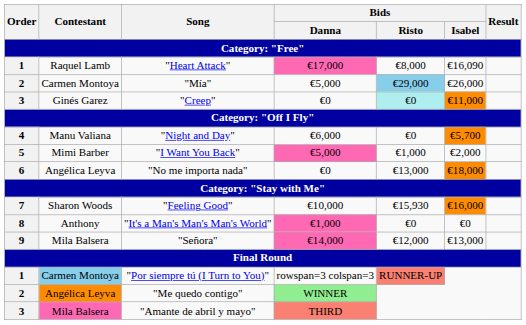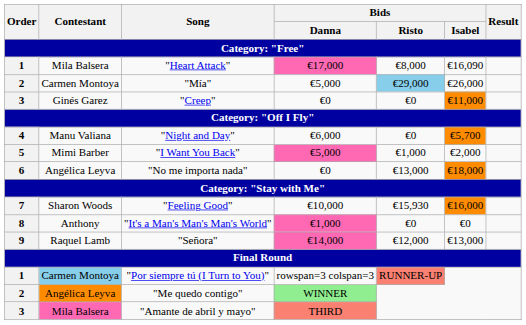(80, 65) Raquel Lamb -> (80, 65) Mila Balsera
(411, 100) paleturquoise background -> (411, 100) no background
(80, 240) Mila Balsera -> (80, 240) Raquel Lamb
